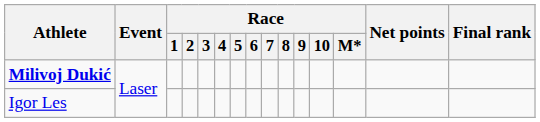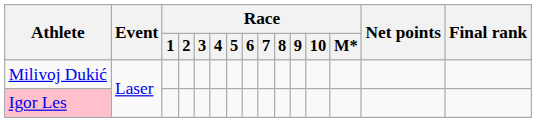(60, 74) bold -> (58, 74) normal
(38, 103) no background -> (38, 103) pink background
